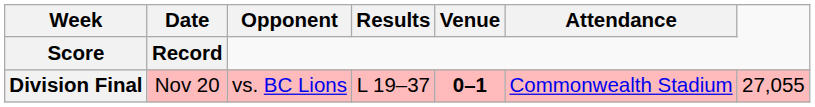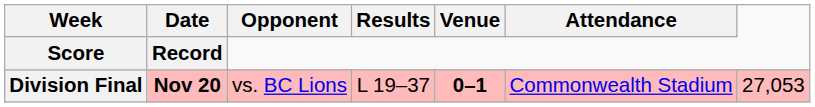(187, 85) normal -> (187, 85) bold
(773, 85) 27,055 -> (773, 85) 27,053
